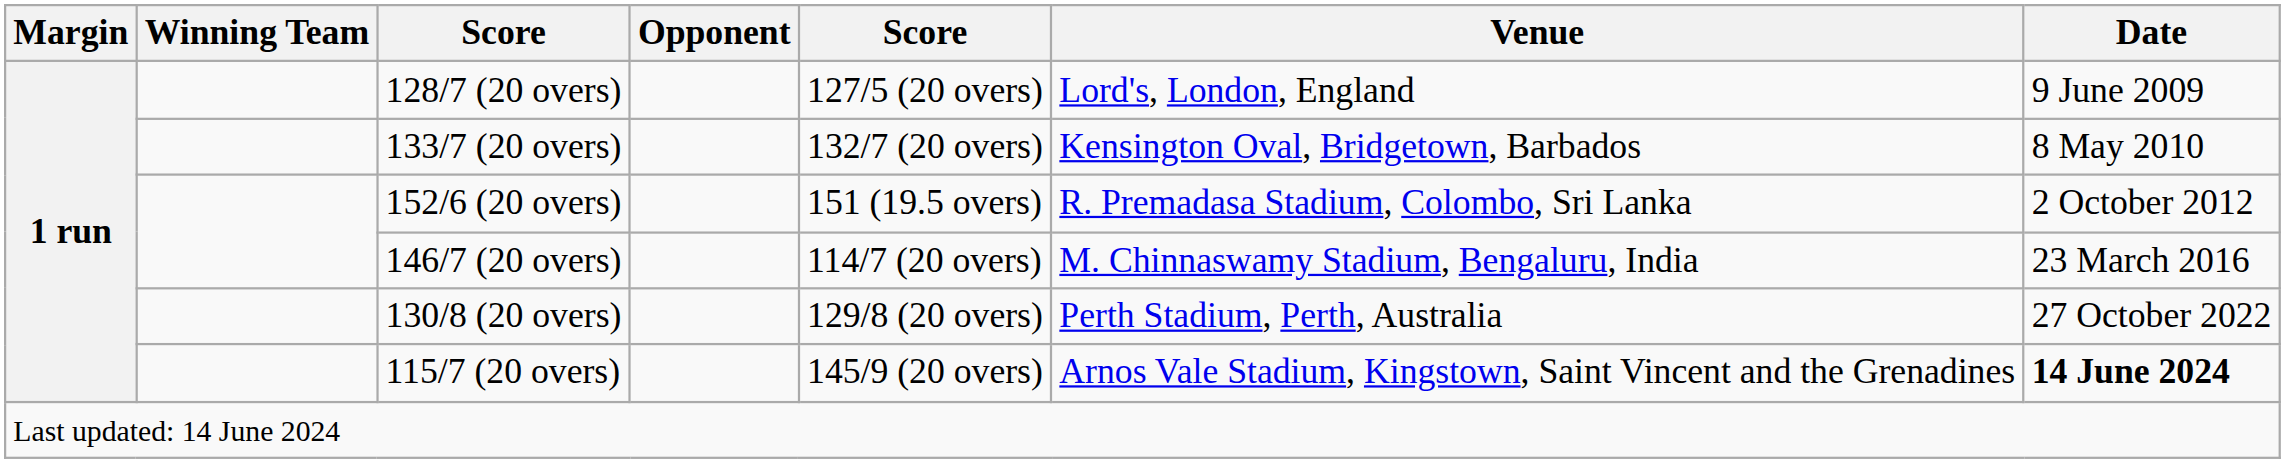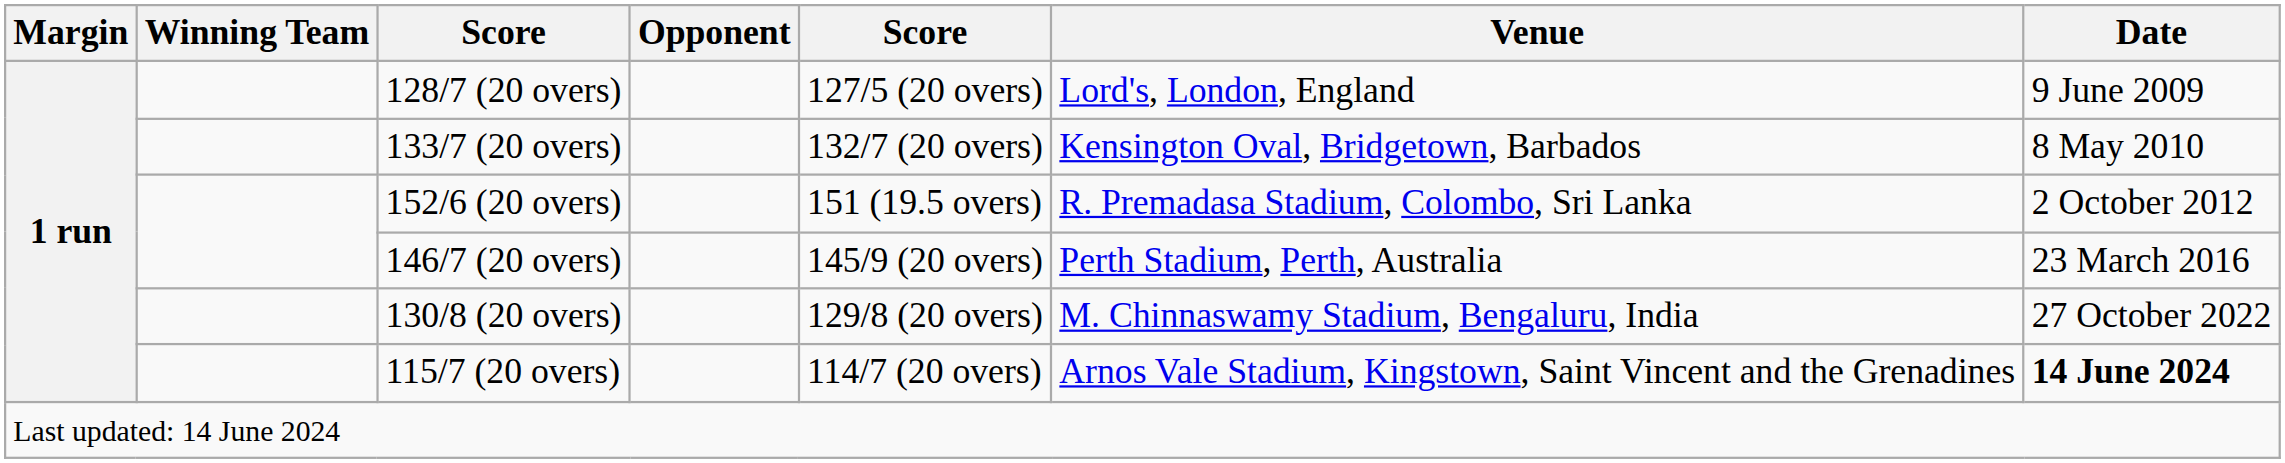(924, 259) 114/7 (20 overs) -> (925, 259) 145/9 (20 overs)
(1379, 259) M. Chinnaswamy Stadium, Bengaluru, India -> (1281, 259) Perth Stadium, Perth, Australia
(1281, 315) Perth Stadium, Perth, Australia -> (1379, 315) M. Chinnaswamy Stadium, Bengaluru, India
(925, 372) 145/9 (20 overs) -> (924, 372) 114/7 (20 overs)
